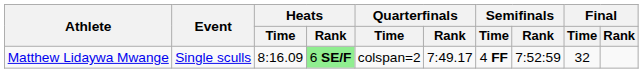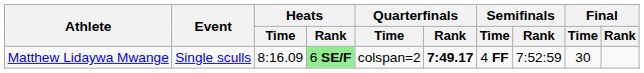(450, 58) normal -> (450, 58) bold
(582, 58) 32 -> (583, 58) 30
